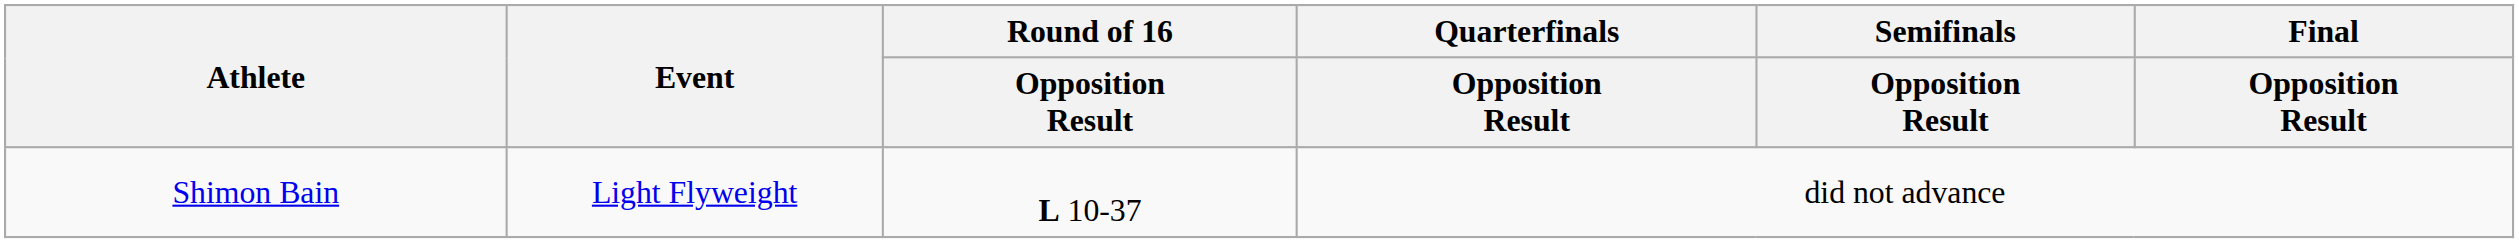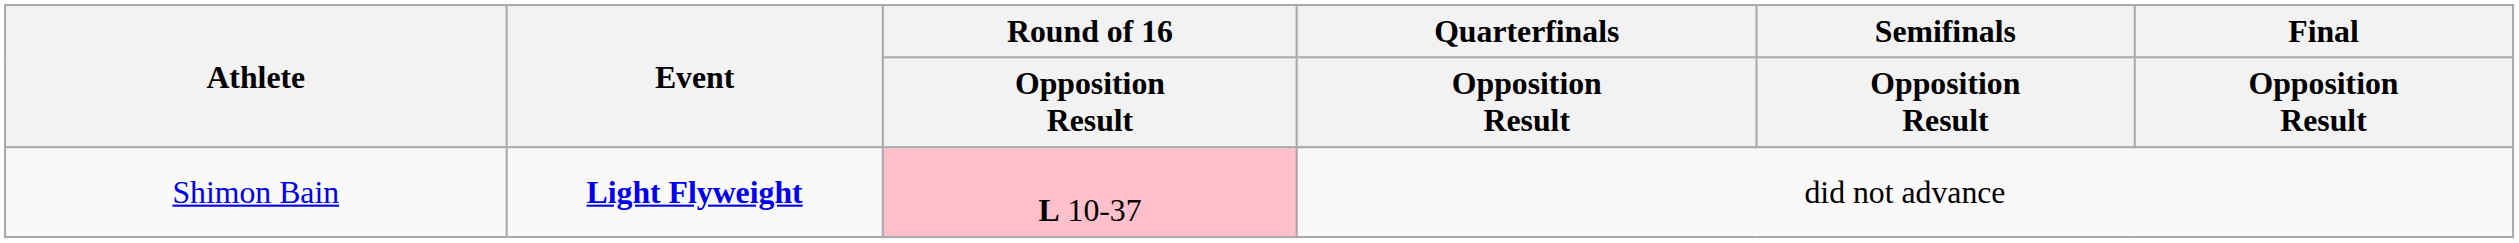(695, 192) normal -> (695, 192) bold
(1090, 210) no background -> (1090, 210) pink background
